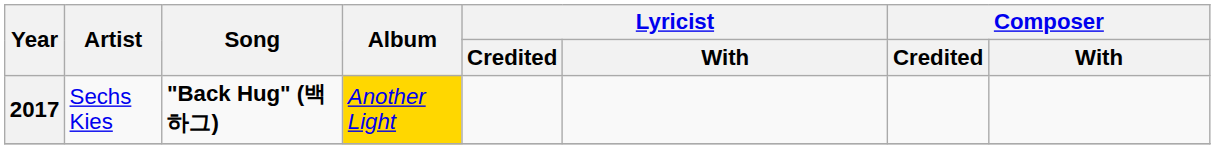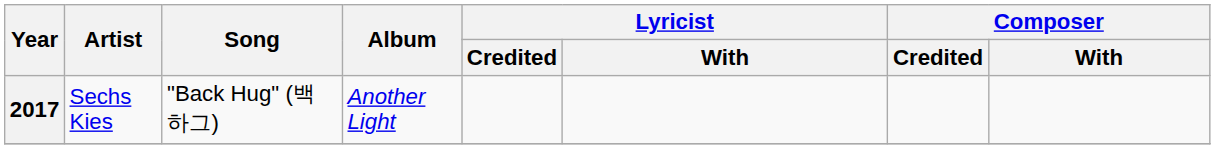(247, 108) bold -> (241, 108) normal
(387, 109) gold background -> (386, 109) no background
